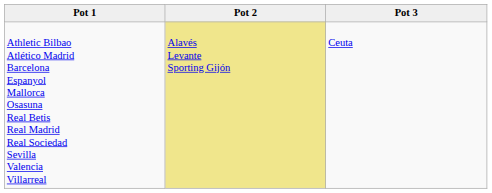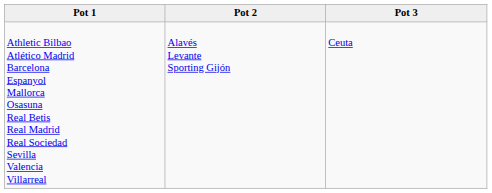(199, 55) khaki background -> (199, 55) no background
